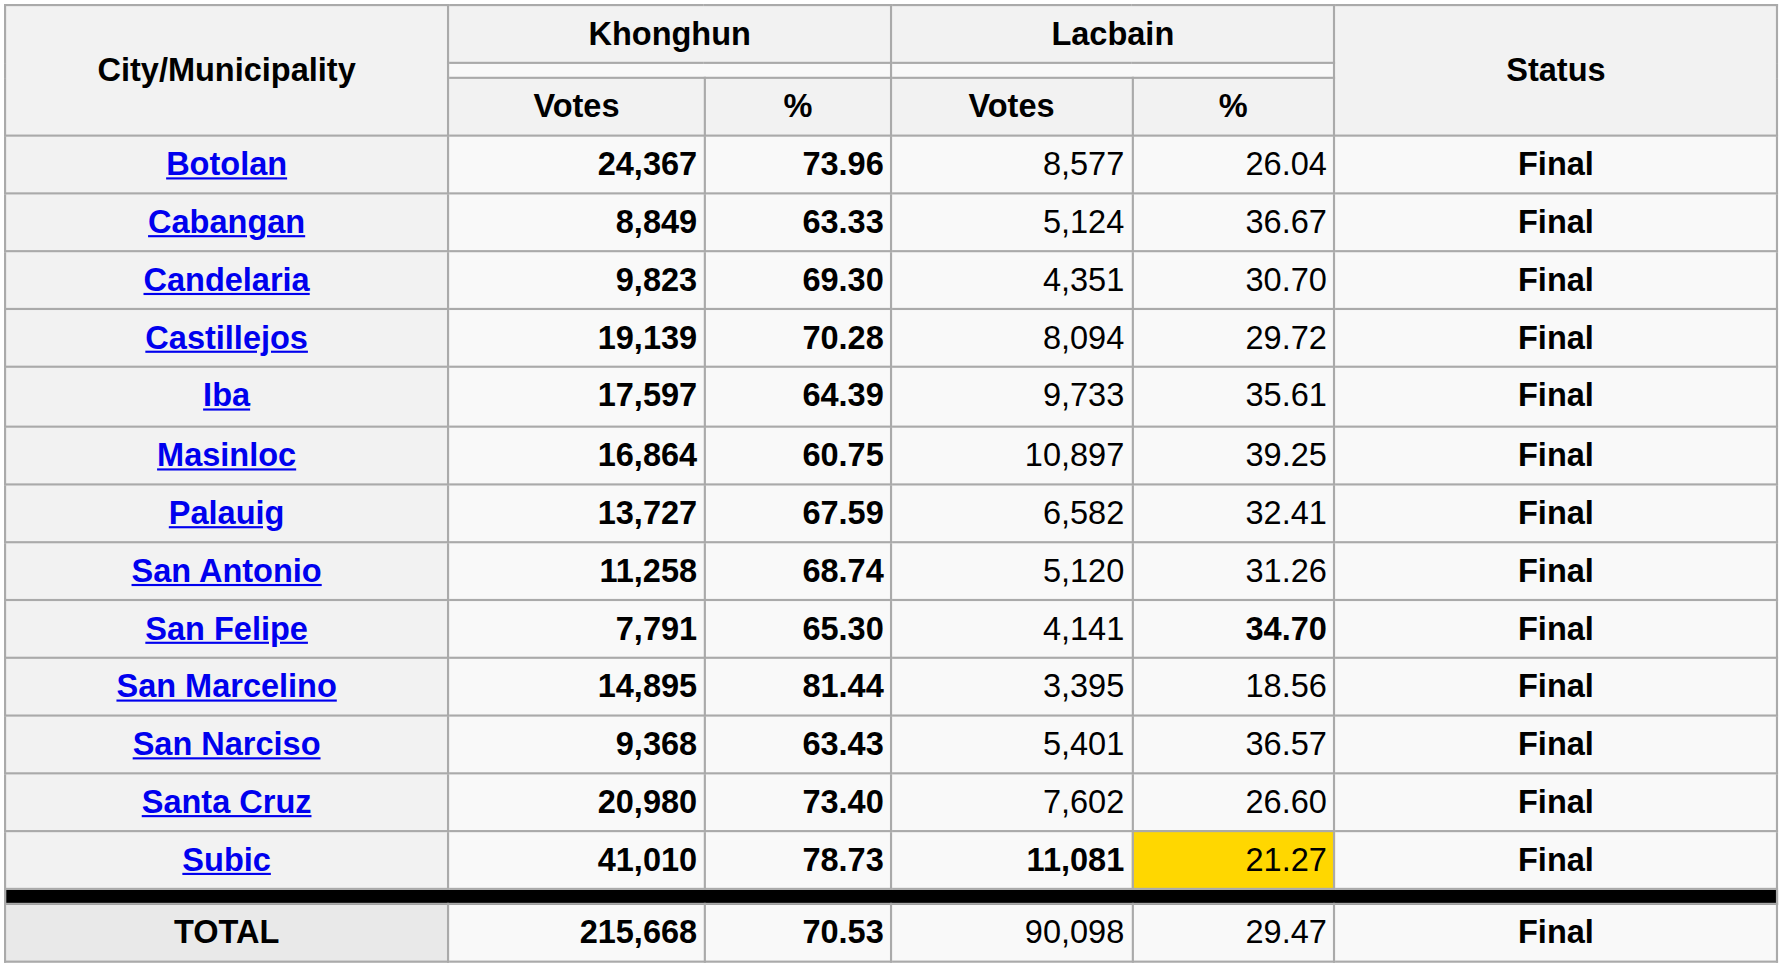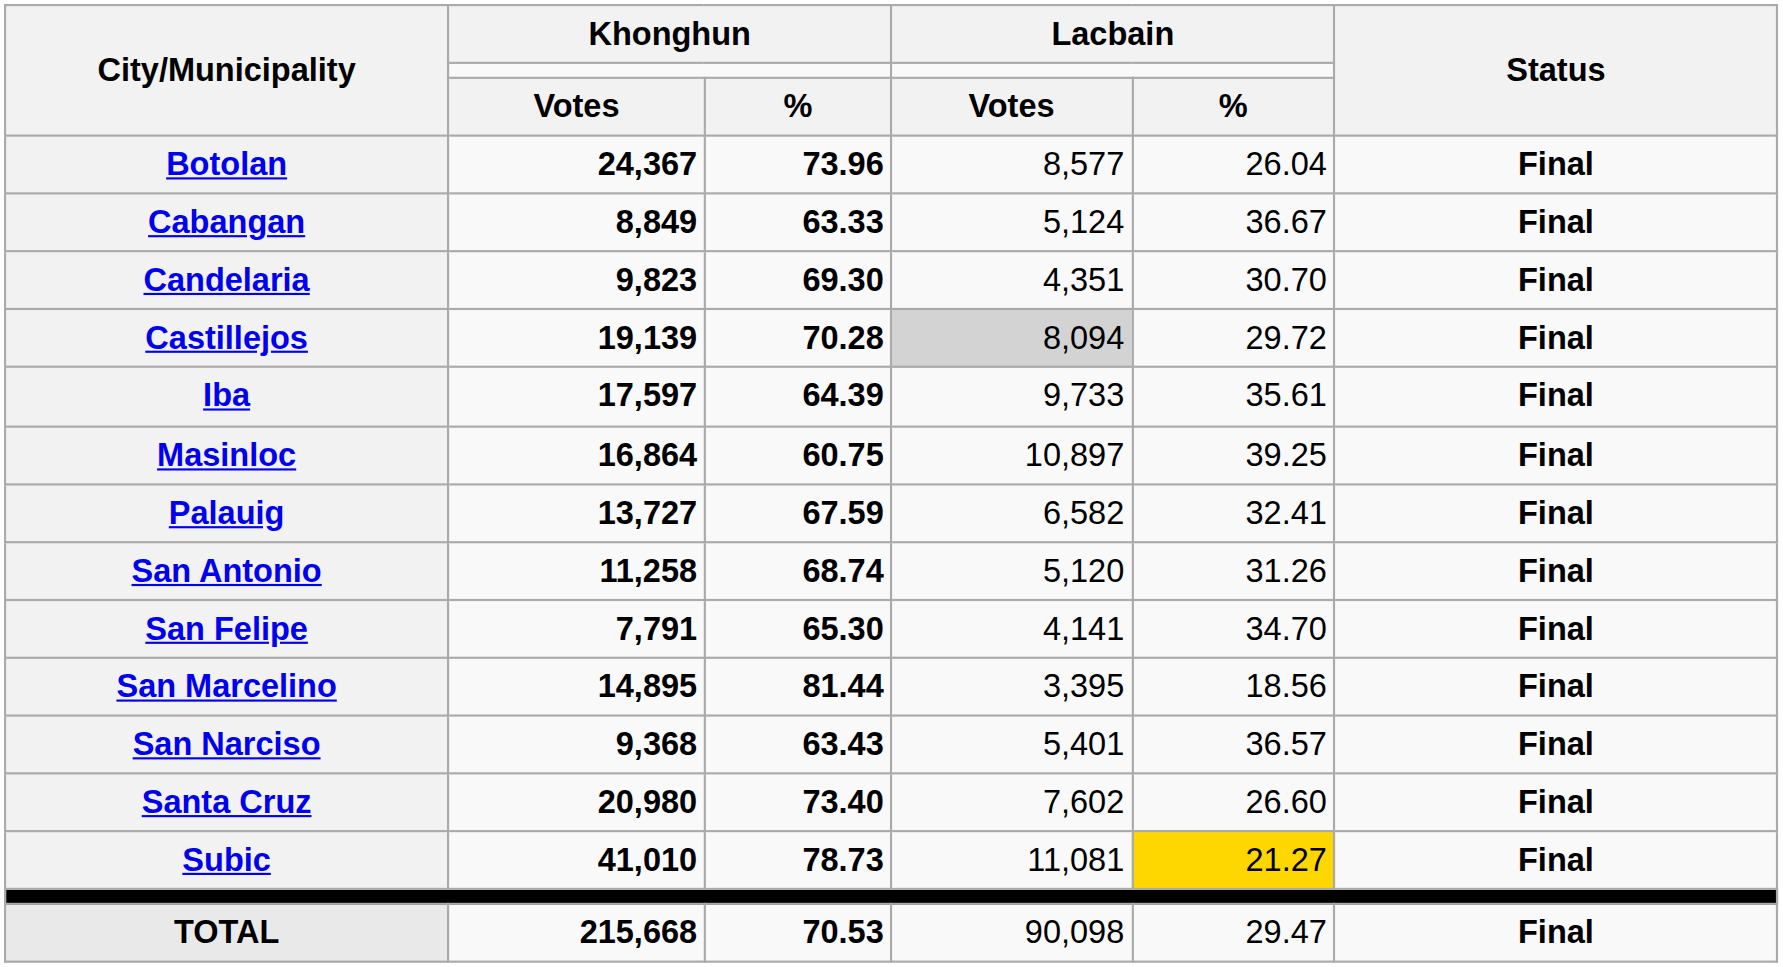(1084, 338) no background -> (1084, 338) lightgrey background
(1286, 627) bold -> (1286, 627) normal
(1075, 859) bold -> (1076, 859) normal
